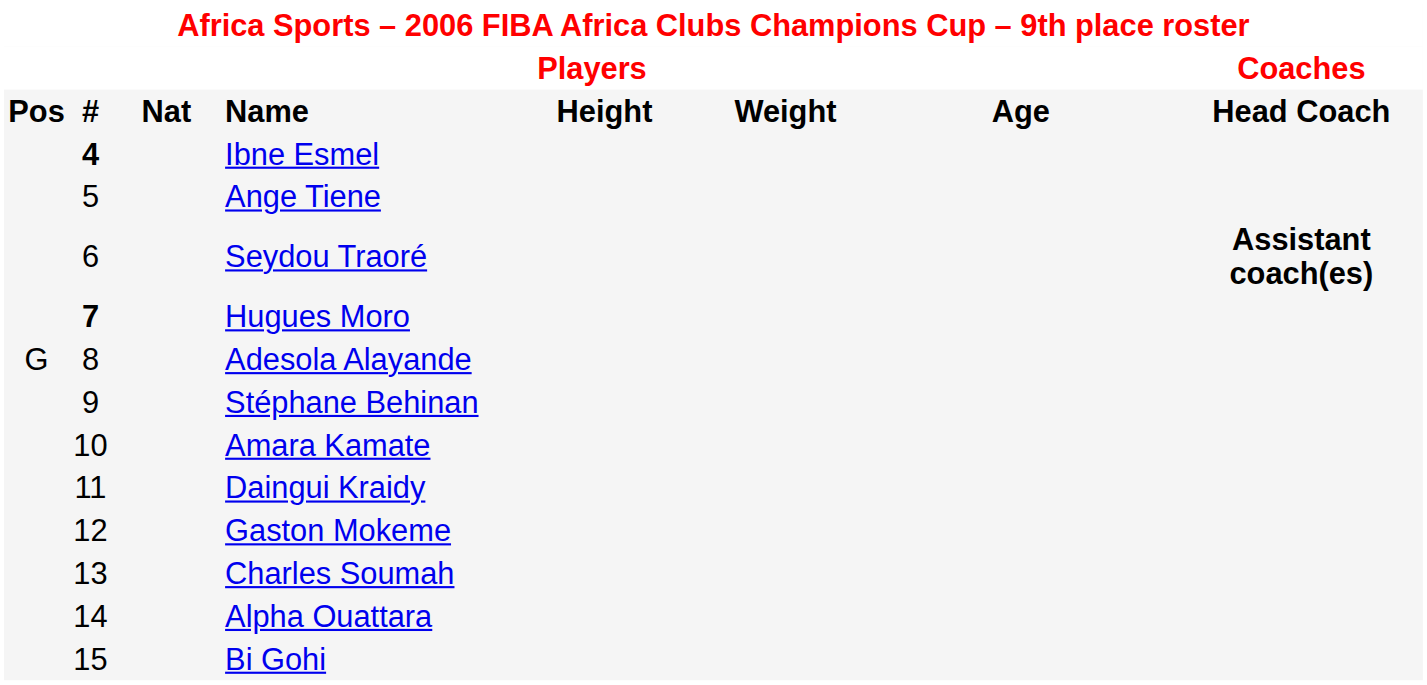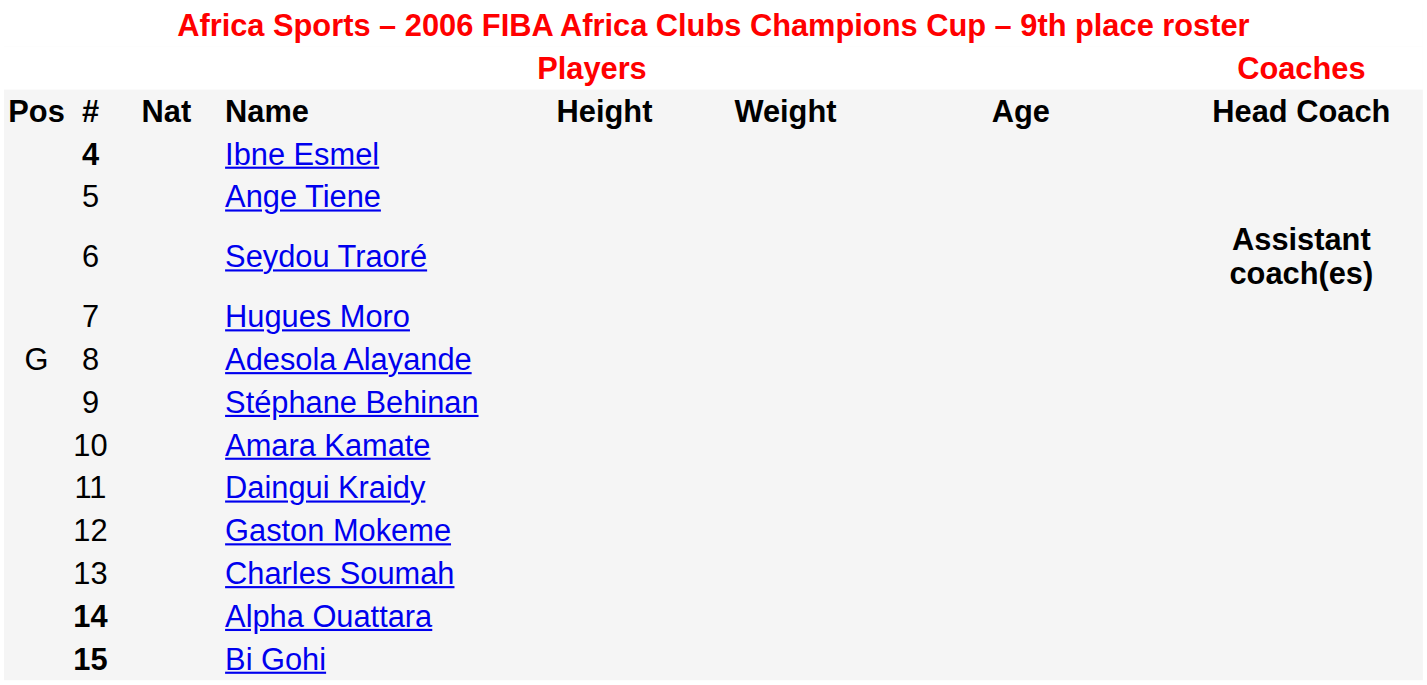(90, 316) bold -> (90, 316) normal
(90, 616) normal -> (90, 616) bold
(90, 659) normal -> (90, 659) bold
